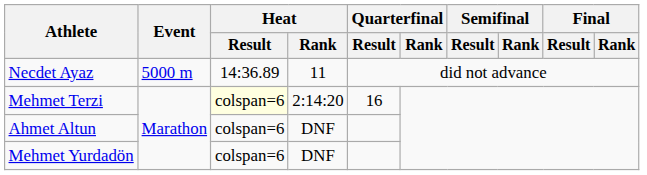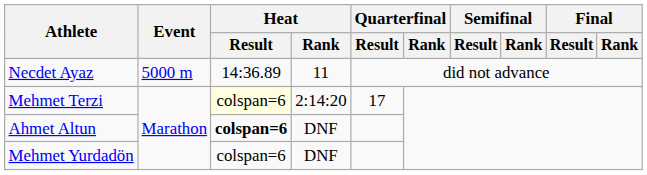(374, 100) 16 -> (377, 100) 17
(250, 128) normal -> (251, 128) bold
